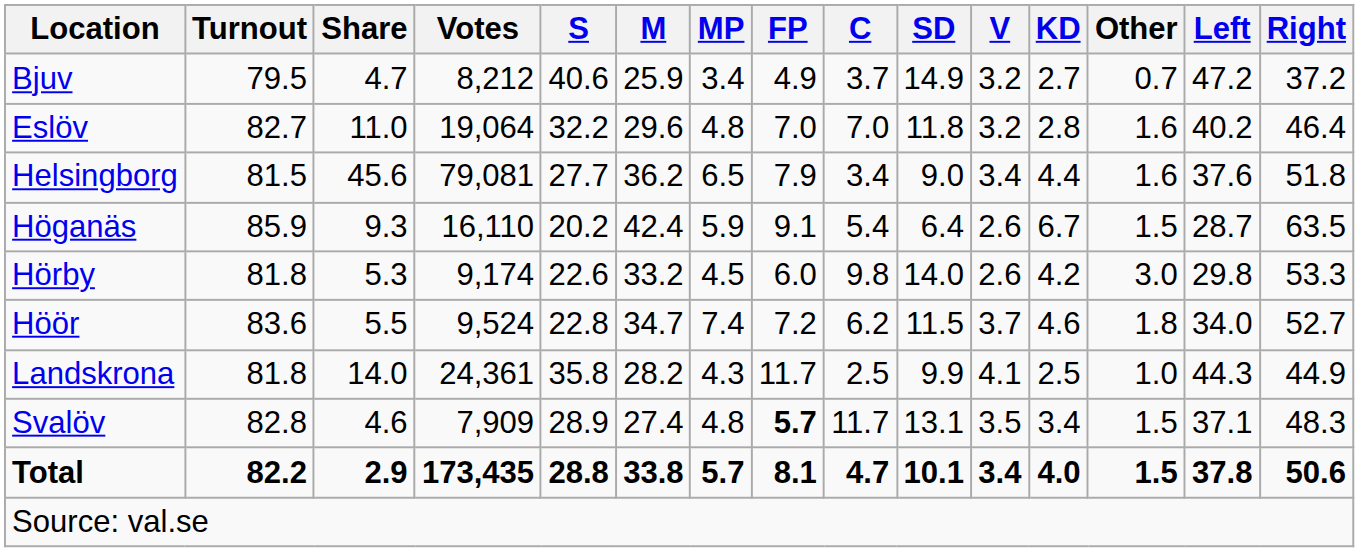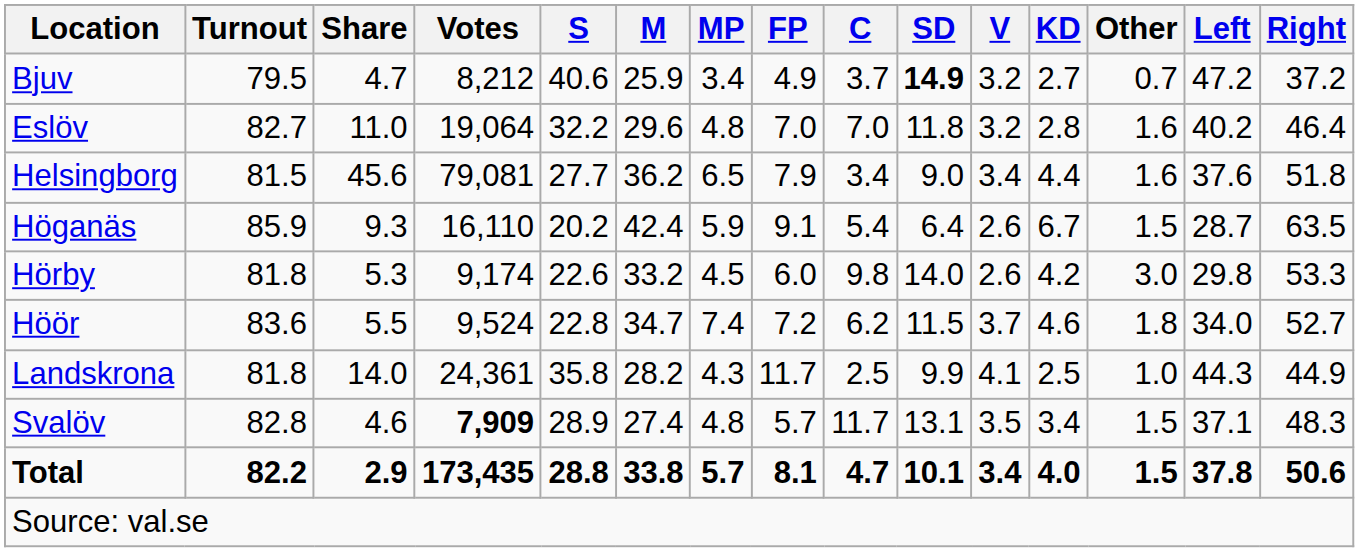(934, 78) normal -> (934, 78) bold
(495, 422) normal -> (495, 422) bold
(795, 422) bold -> (795, 422) normal
